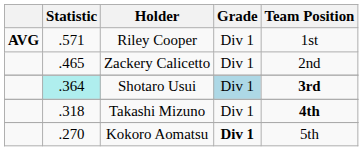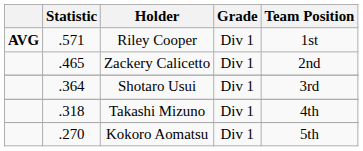(72, 87) paleturquoise background -> (72, 87) no background
(237, 87) lightblue background -> (237, 87) no background
(309, 87) bold -> (309, 87) normal
(309, 110) bold -> (309, 110) normal
(237, 134) bold -> (237, 134) normal
